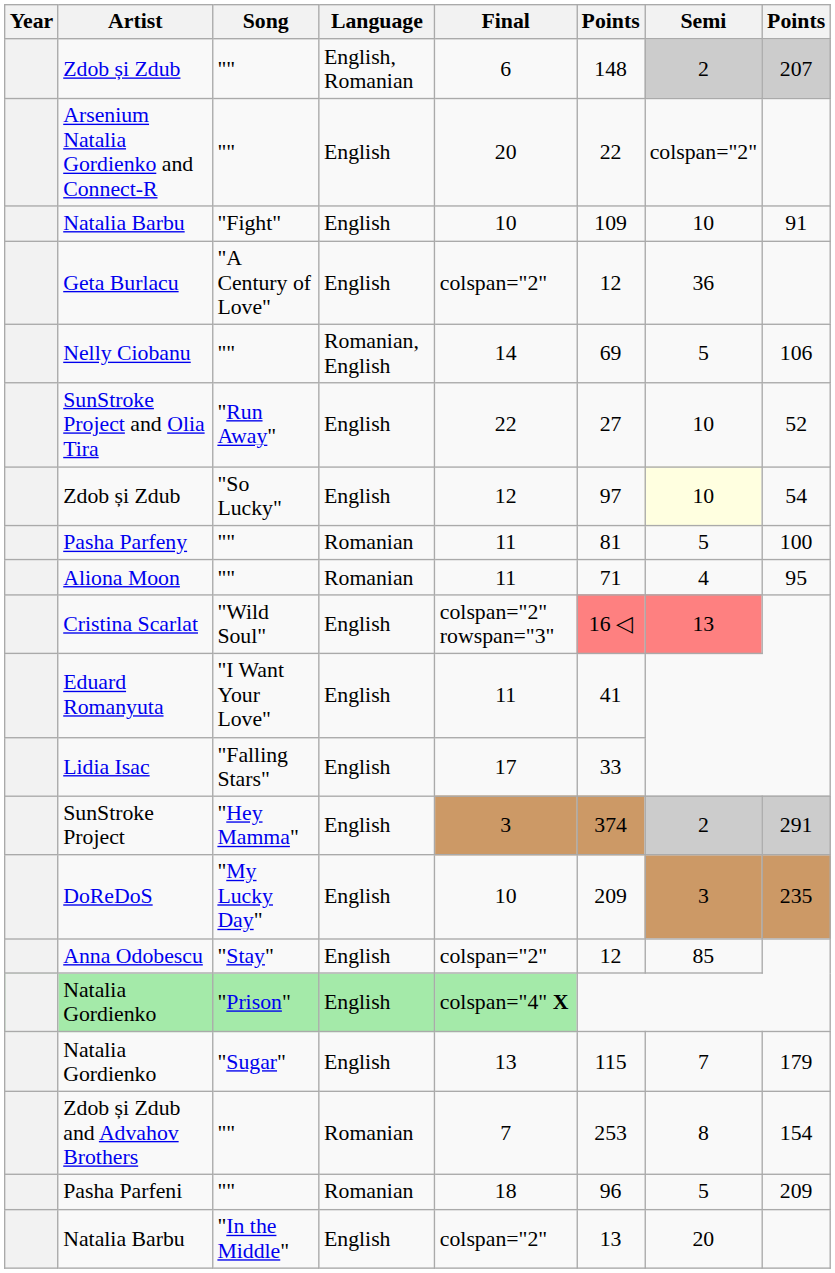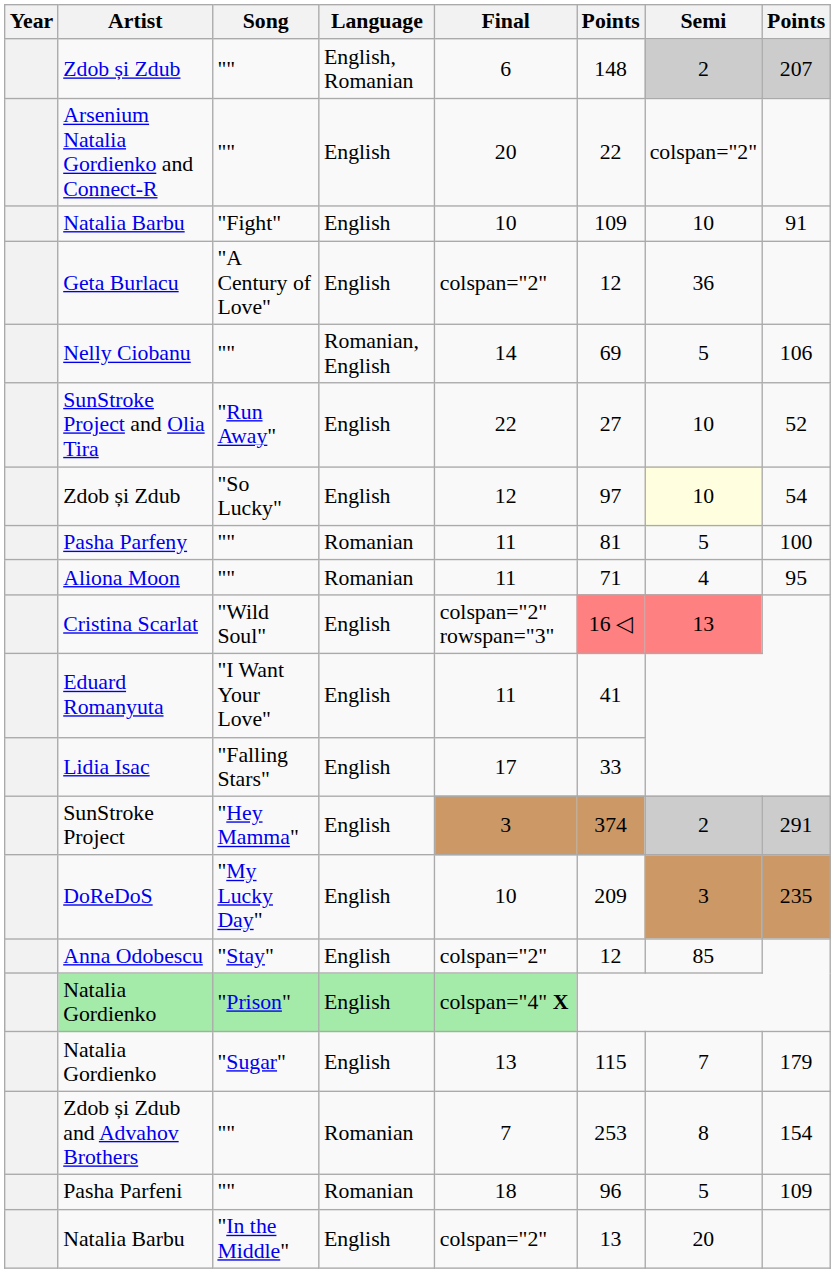(796, 1191) 209 -> (796, 1191) 109
